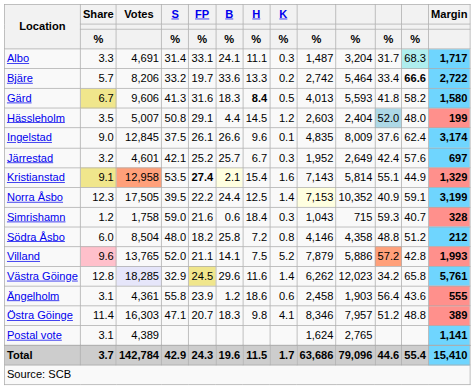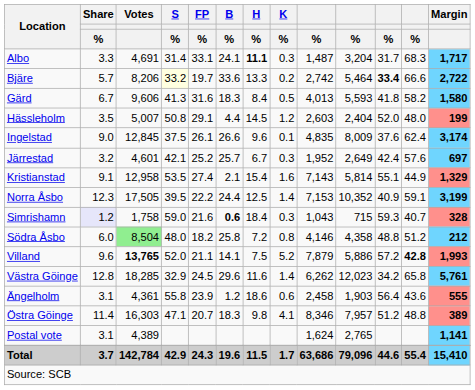(257, 59) normal -> (257, 59) bold
(415, 59) paleturquoise background -> (415, 59) no background
(175, 78) no background -> (175, 78) lightyellow background
(388, 78) normal -> (388, 78) bold
(415, 78) bold -> (415, 78) normal
(106, 98) khaki background -> (106, 98) no background
(260, 98) bold -> (260, 98) normal
(388, 118) lightblue background -> (388, 118) no background
(106, 177) khaki background -> (106, 177) no background
(142, 177) lightsalmon background -> (142, 177) no background
(202, 177) bold -> (202, 177) normal
(232, 177) lightyellow background -> (232, 177) no background
(320, 197) lightyellow background -> (320, 197) no background
(106, 217) no background -> (106, 217) lavender background
(232, 217) normal -> (232, 217) bold
(145, 237) no background -> (145, 237) lightgreen background
(106, 256) pink background -> (106, 256) no background
(142, 256) normal -> (142, 256) bold
(388, 256) lightsalmon background -> (388, 256) no background
(415, 256) normal -> (415, 256) bold
(142, 276) lavender background -> (142, 276) no background
(202, 276) khaki background -> (202, 276) no background
